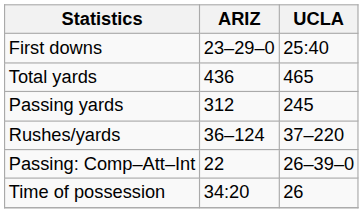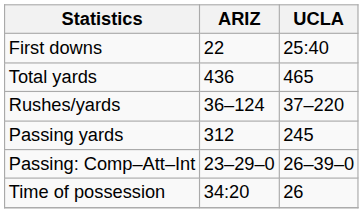(239, 48) 23–29–0 -> (214, 48) 22
rows swapped: (65, 134) <-> (66, 105)
(214, 163) 22 -> (239, 163) 23–29–0
